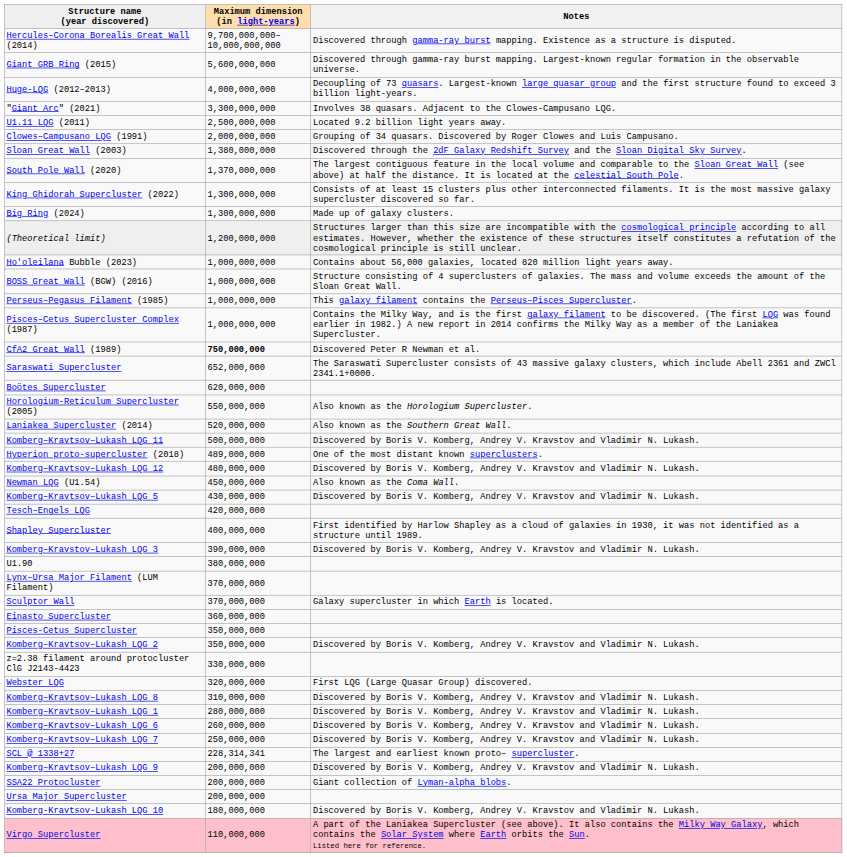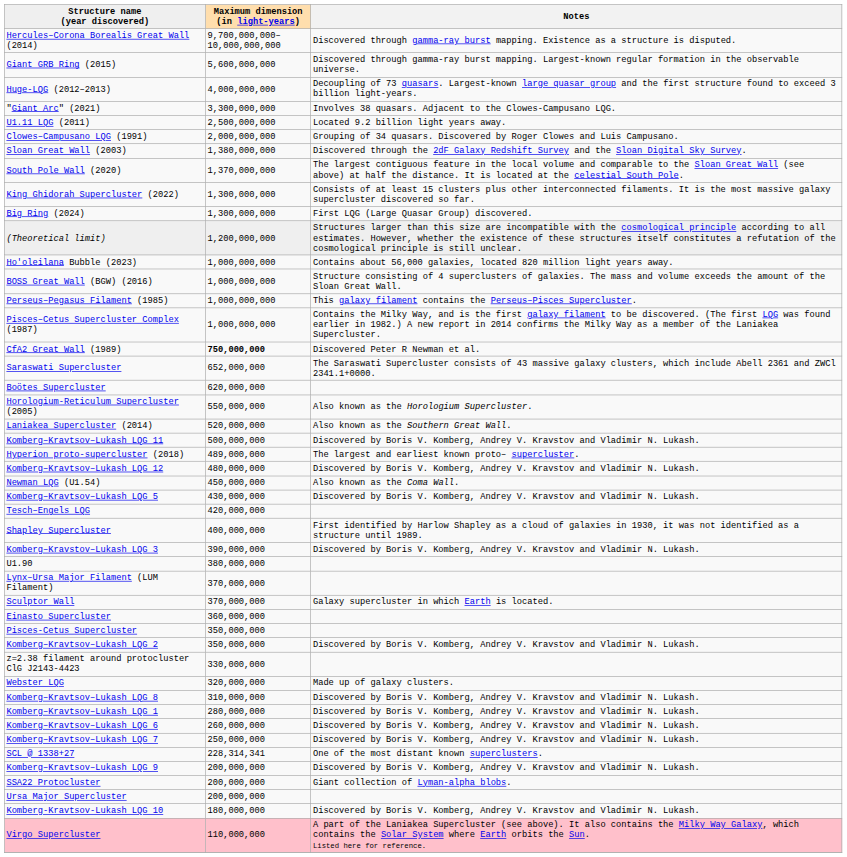(383, 214) Made up of galaxy clusters. -> (423, 214) First LQG (Large Quasar Group) discovered.
(428, 454) One of the most distant known superclusters. -> (446, 454) The largest and earliest known proto– supercluster.
(423, 683) First LQG (Large Quasar Group) discovered. -> (383, 683) Made up of galaxy clusters.
(446, 754) The largest and earliest known proto– supercluster. -> (428, 754) One of the most distant known superclusters.
